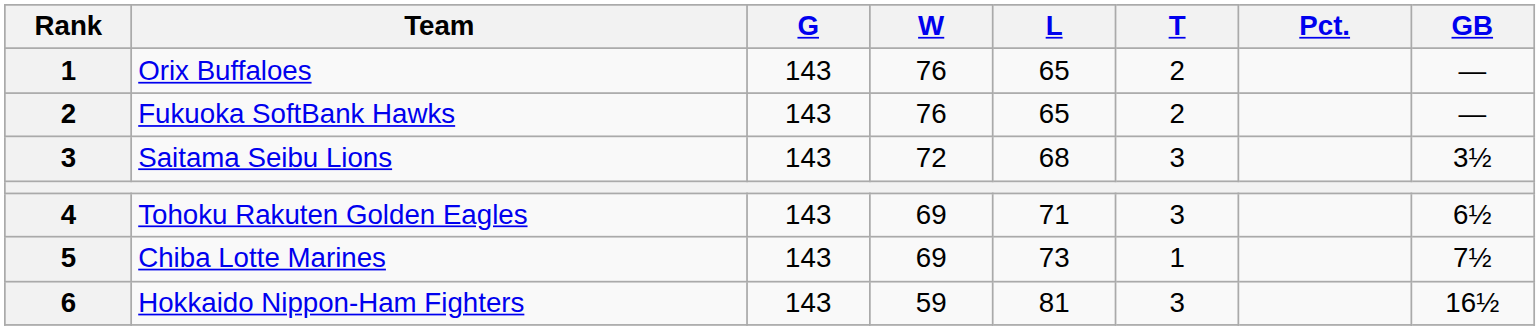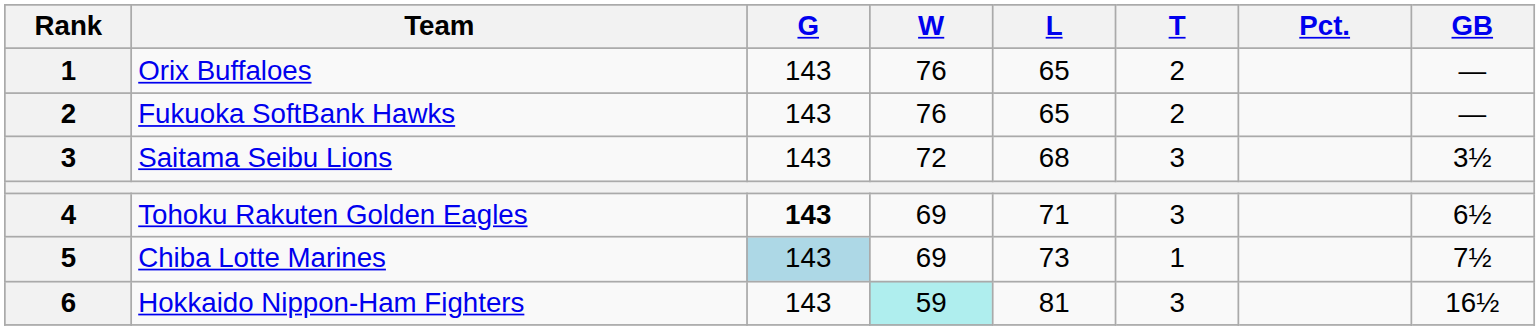(808, 214) normal -> (808, 214) bold
(808, 258) no background -> (808, 258) lightblue background
(931, 302) no background -> (931, 302) paleturquoise background
